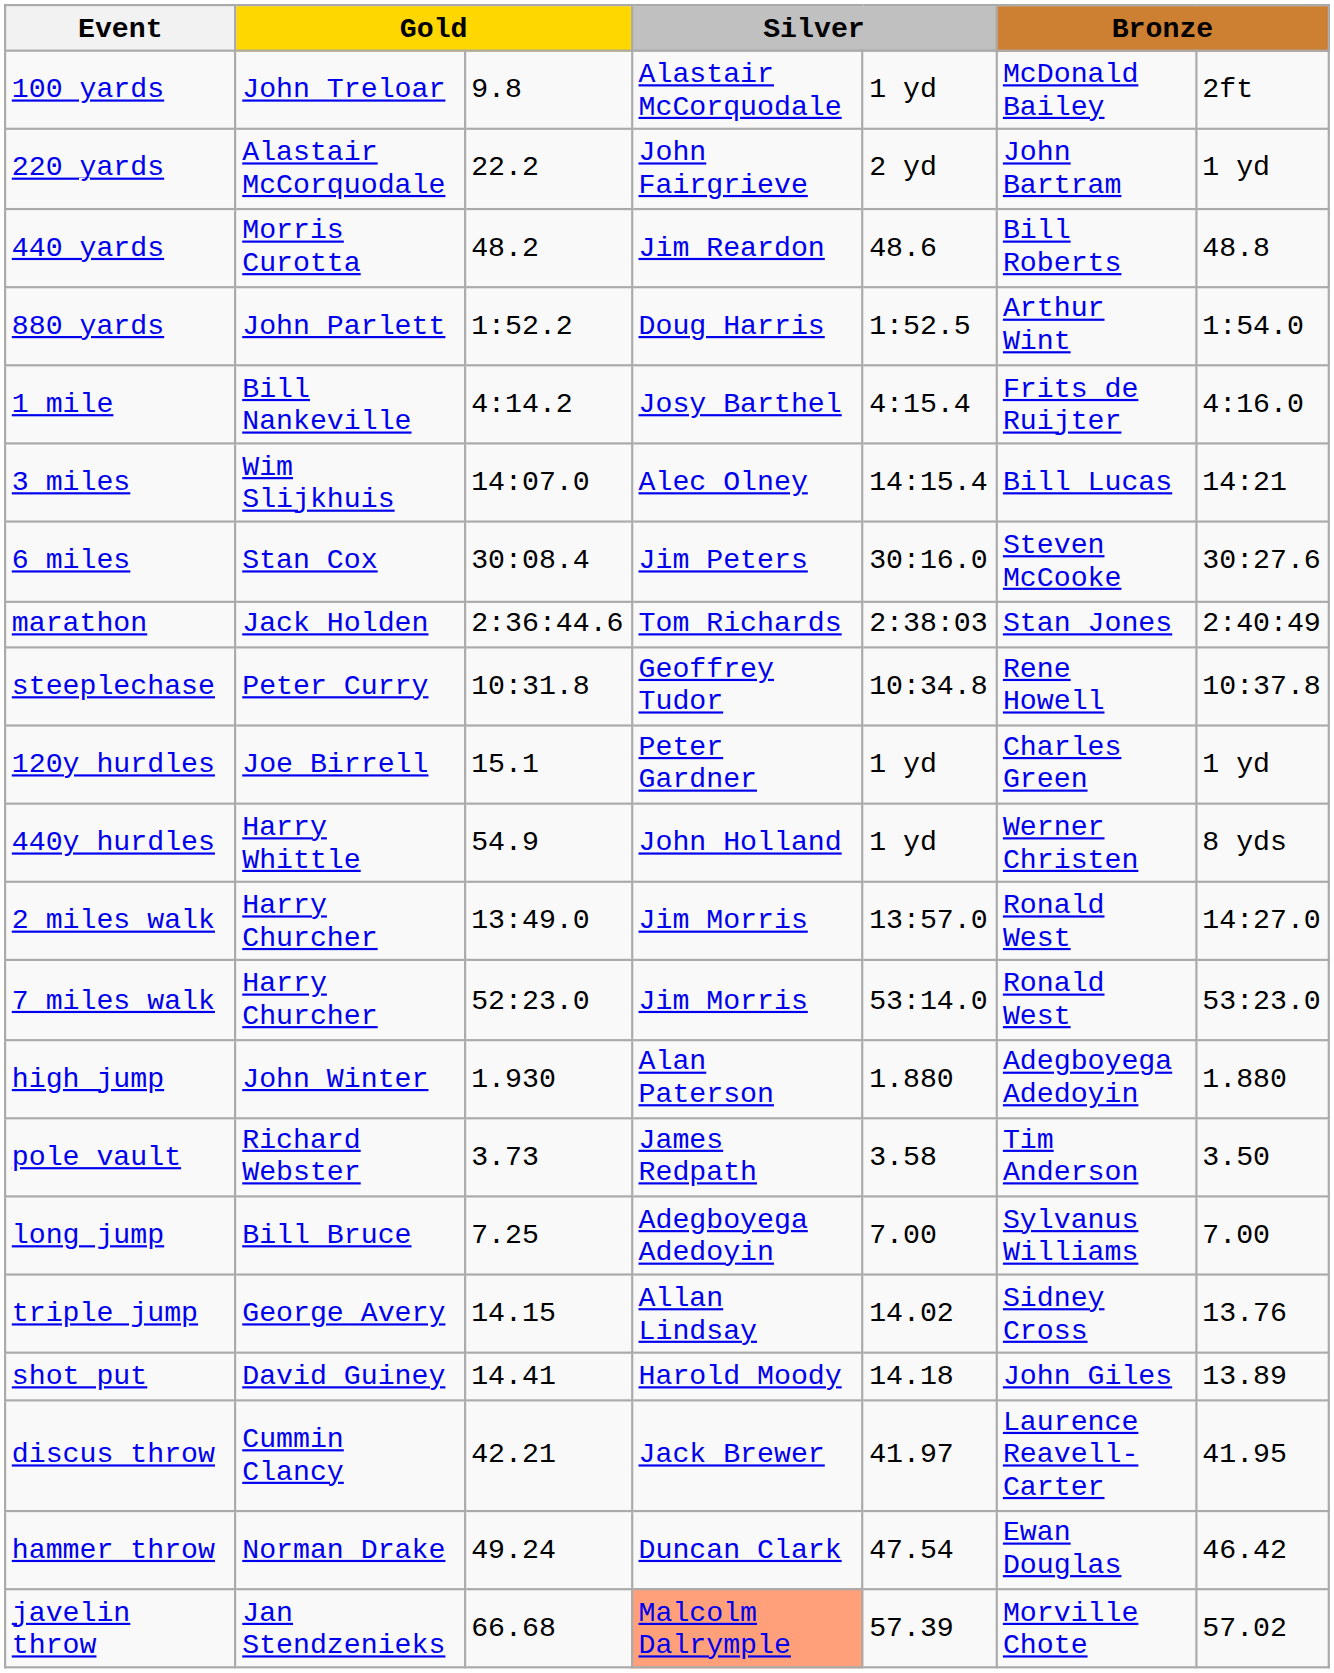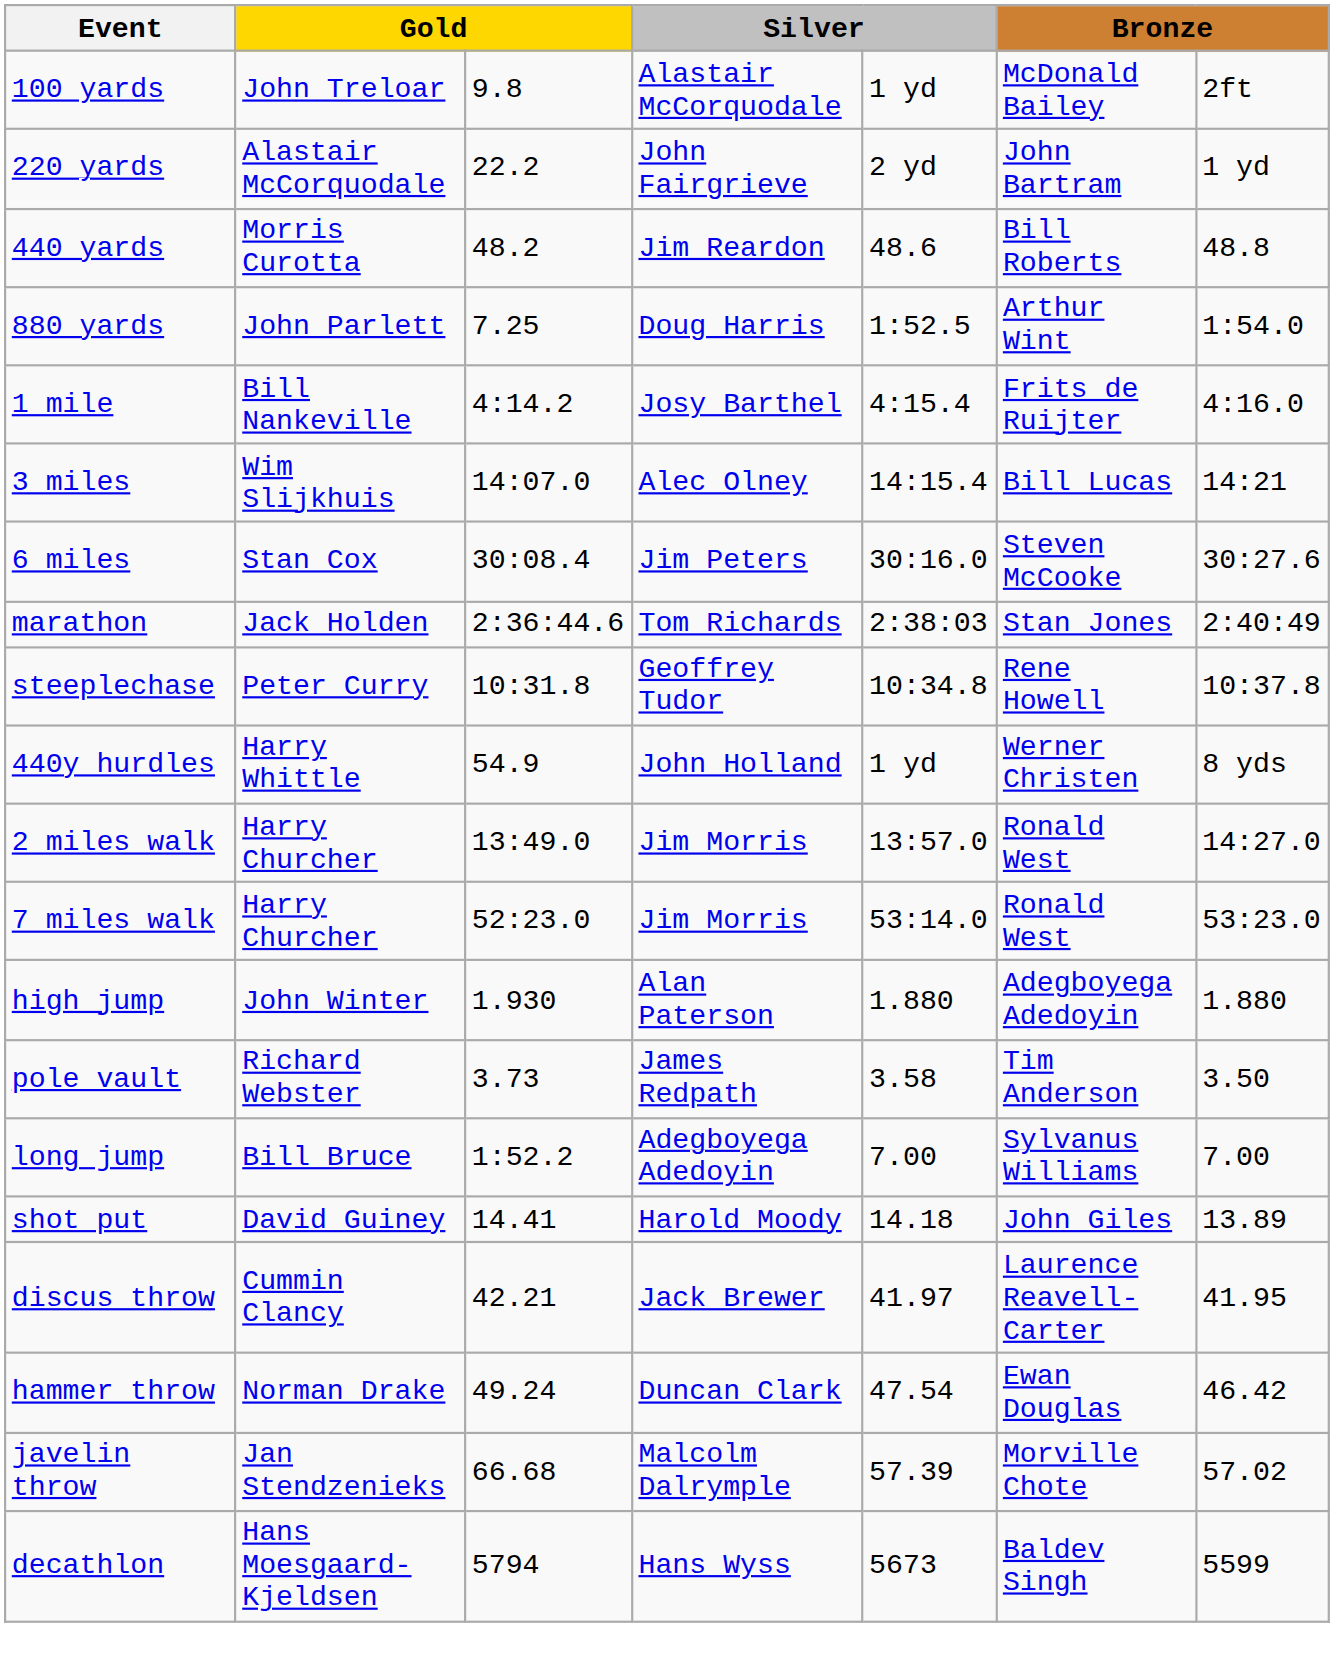(522, 326) 1:52.2 -> (506, 326) 7.25
- row: (113, 765)
(505, 1236) 7.25 -> (523, 1157) 1:52.2
- row: (105, 1314)
(715, 1628) lightsalmon background -> (715, 1471) no background
+ row: (88, 1566)
